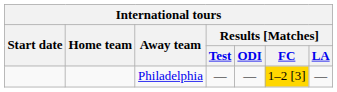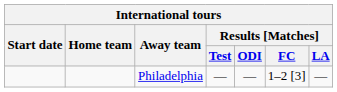(287, 76) gold background -> (287, 76) no background
